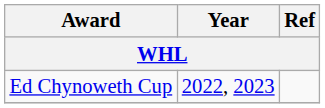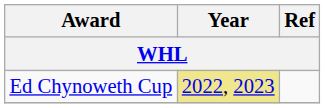(228, 86) no background -> (228, 86) khaki background
